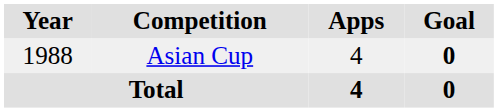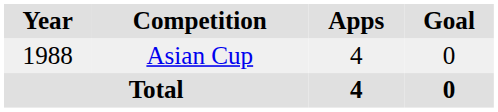(449, 55) bold -> (449, 55) normal
